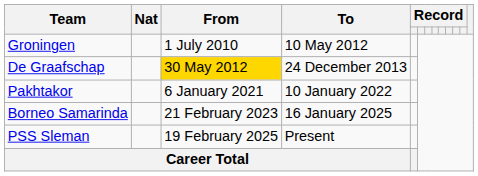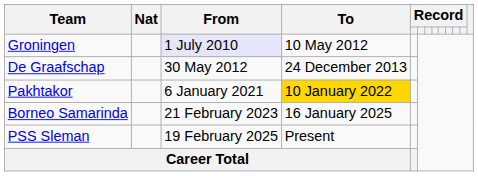(201, 45) no background -> (201, 45) lavender background
(206, 68) gold background -> (206, 68) no background
(338, 91) no background -> (338, 91) gold background
